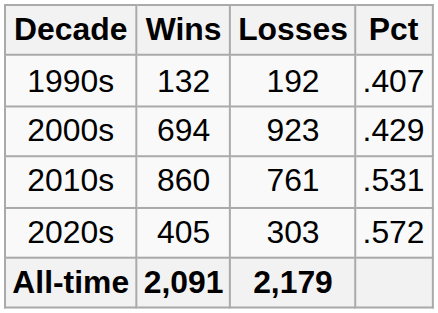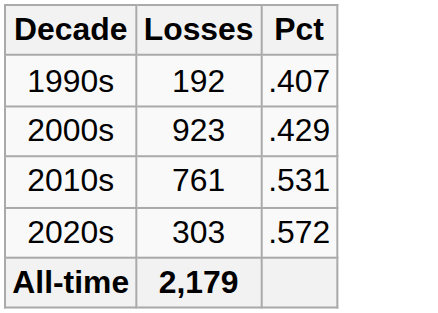- column: (184, 29)
